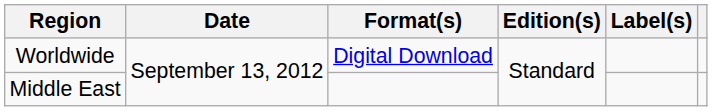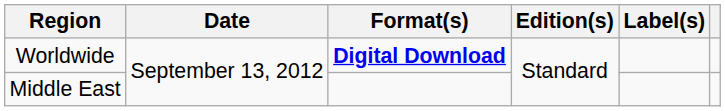(413, 55) normal -> (420, 55) bold
